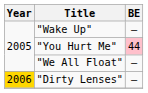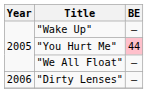(19, 80) gold background -> (19, 80) no background
